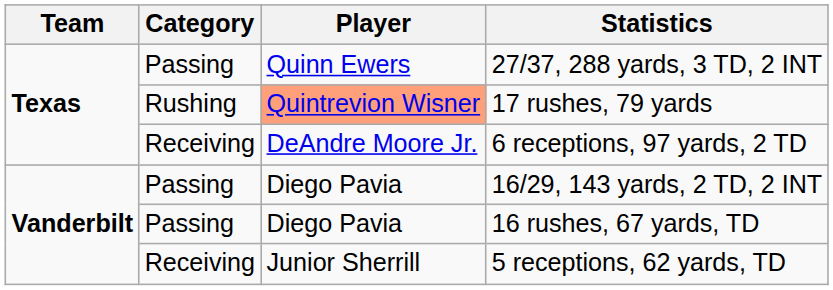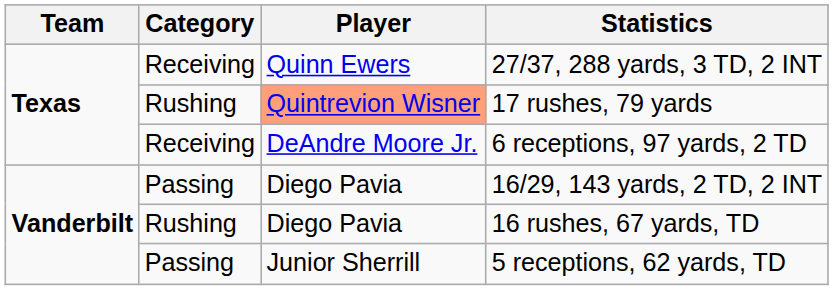(189, 64) Passing -> (200, 64) Receiving
(189, 223) Passing -> (191, 223) Rushing
(200, 263) Receiving -> (189, 263) Passing
